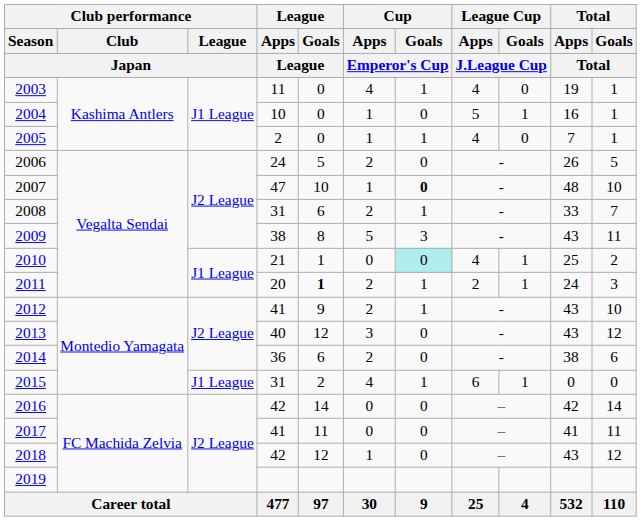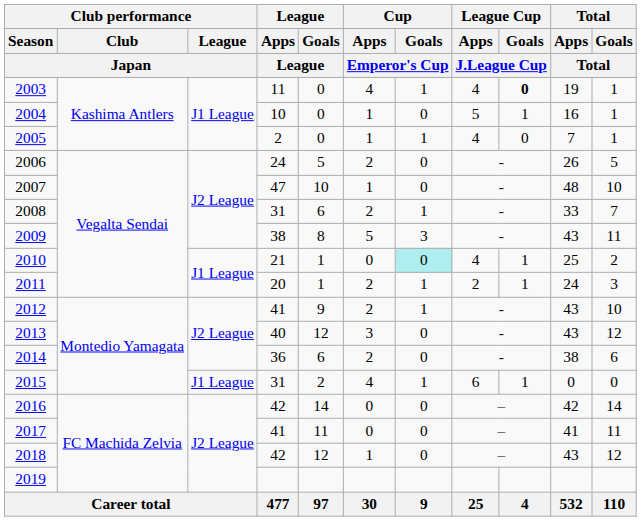(525, 89) normal -> (525, 89) bold
(424, 187) bold -> (424, 187) normal
(321, 284) bold -> (321, 284) normal
